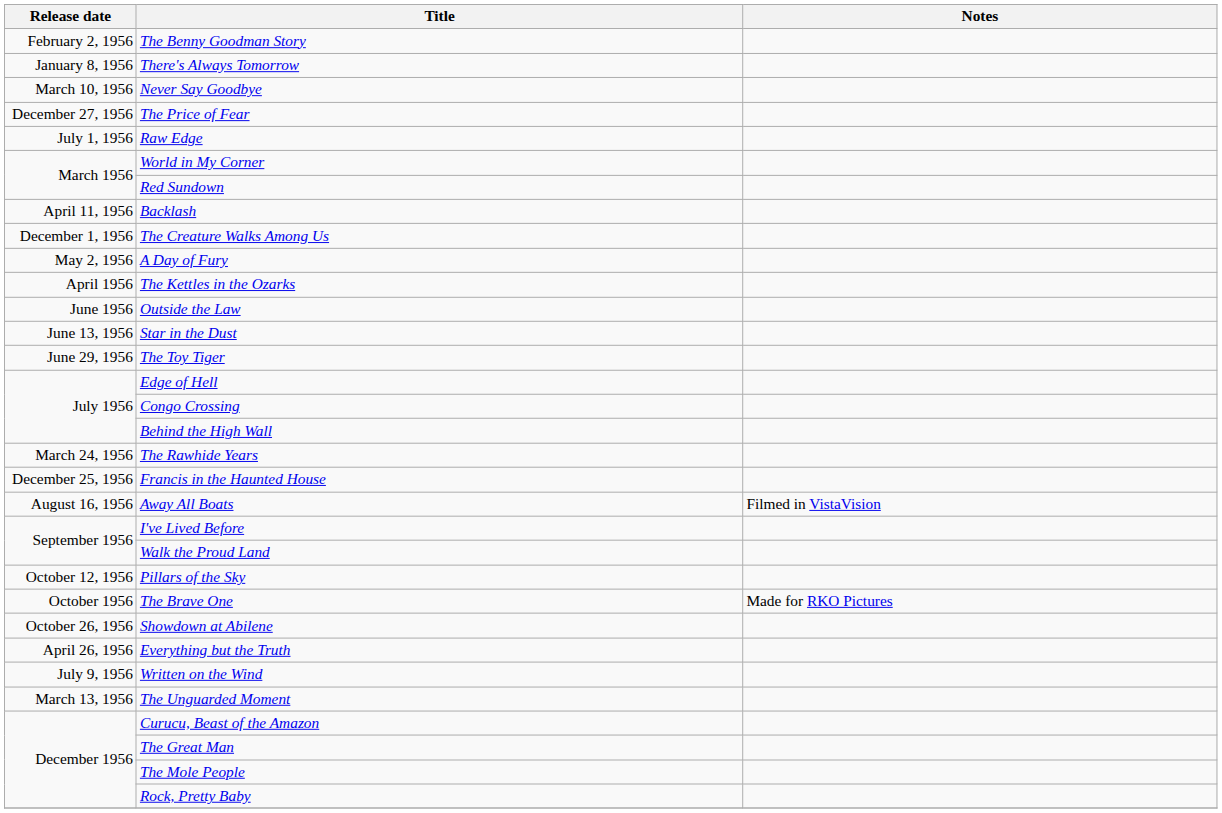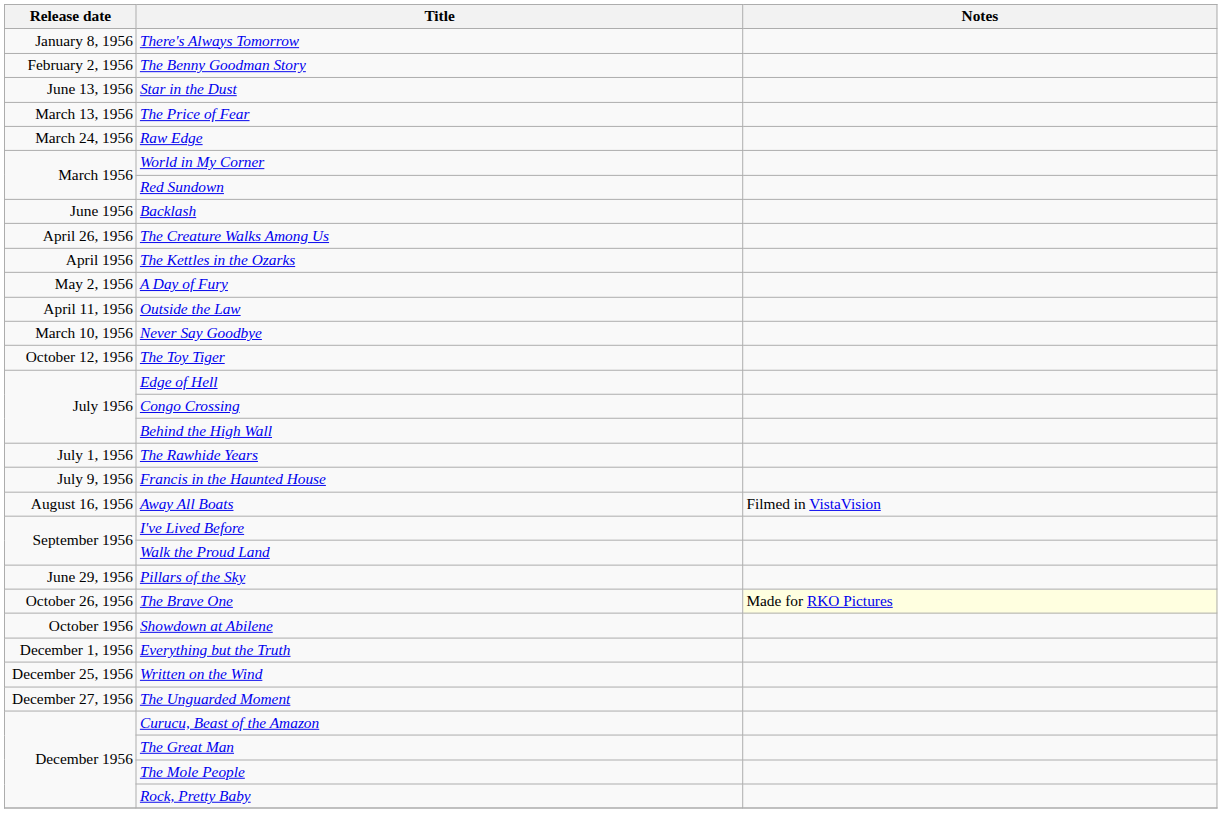rows swapped: (219, 65) <-> (223, 41)
rows swapped: (201, 89) <-> (188, 333)
(72, 114) December 27, 1956 -> (84, 114) March 13, 1956
(95, 138) July 1, 1956 -> (84, 138) March 24, 1956
(88, 211) April 11, 1956 -> (101, 211) June 1956
(76, 235) December 1, 1956 -> (88, 235) April 26, 1956
rows swapped: (218, 284) <-> (184, 260)
(101, 308) June 1956 -> (88, 308) April 11, 1956
(90, 357) June 29, 1956 -> (79, 357) October 12, 1956
(84, 455) March 24, 1956 -> (95, 455) July 1, 1956
(72, 479) December 25, 1956 -> (95, 479) July 9, 1956
(79, 576) October 12, 1956 -> (90, 576) June 29, 1956
(91, 601) October 1956 -> (79, 601) October 26, 1956
(820, 601) no background -> (820, 601) lightyellow background
(79, 625) October 26, 1956 -> (91, 625) October 1956
(88, 650) April 26, 1956 -> (76, 650) December 1, 1956
(95, 674) July 9, 1956 -> (72, 674) December 25, 1956
(84, 698) March 13, 1956 -> (72, 698) December 27, 1956
